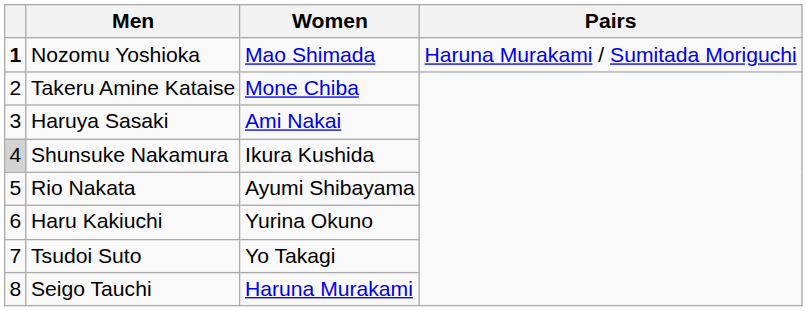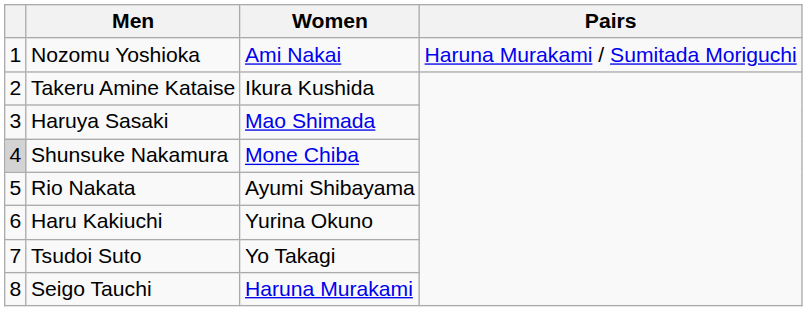(15, 54) bold -> (15, 54) normal
(310, 54) Mao Shimada -> (293, 54) Ami Nakai
(302, 88) Mone Chiba -> (310, 88) Ikura Kushida
(293, 121) Ami Nakai -> (310, 121) Mao Shimada
(310, 155) Ikura Kushida -> (302, 155) Mone Chiba
